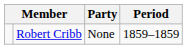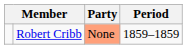(101, 34) no background -> (101, 34) lightsalmon background
